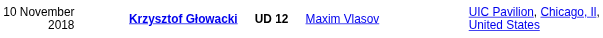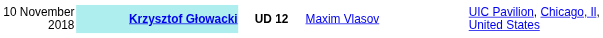(183, 19) no background -> (183, 19) paleturquoise background
